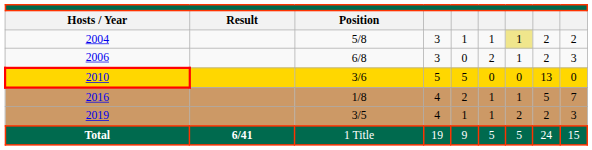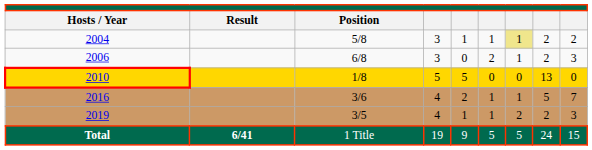(359, 77) 3/6 -> (359, 77) 1/8
(359, 97) 1/8 -> (359, 97) 3/6
